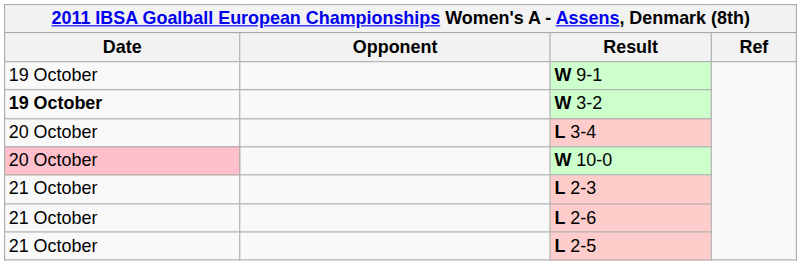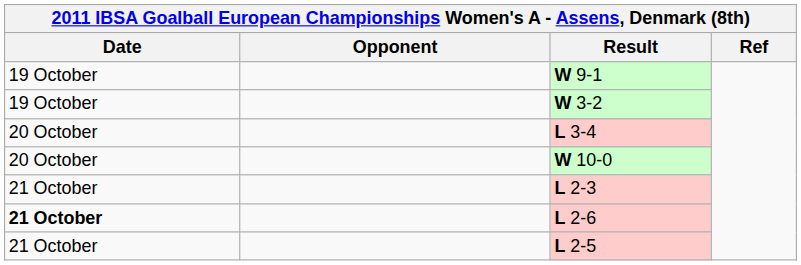(56, 103) bold -> (53, 103) normal
(53, 160) pink background -> (53, 160) no background
(53, 217) normal -> (56, 217) bold
